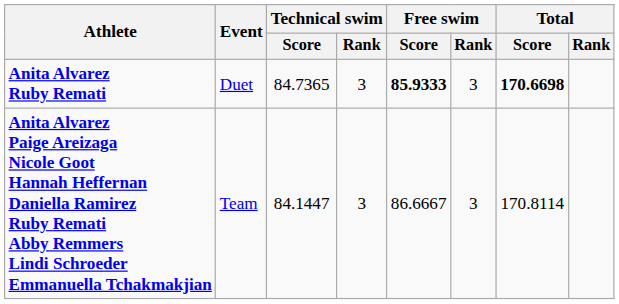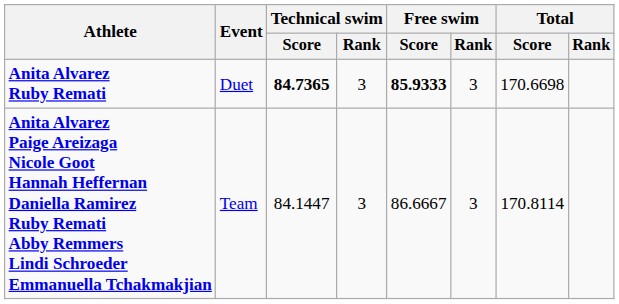(302, 84) normal -> (302, 84) bold
(532, 84) bold -> (532, 84) normal
